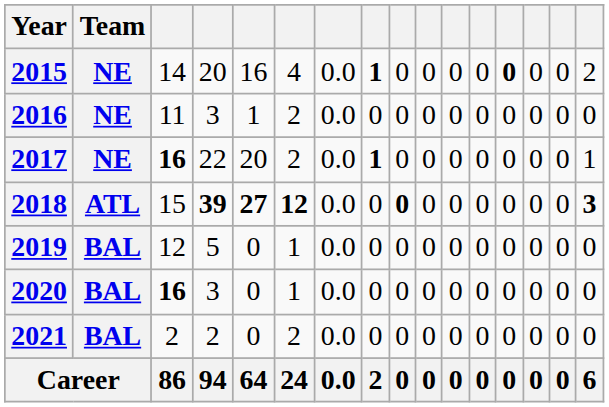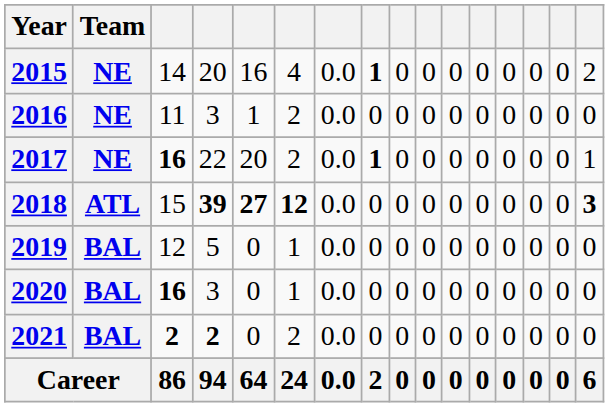(509, 70) bold -> (509, 70) normal
(402, 203) bold -> (402, 203) normal
(172, 335) normal -> (172, 335) bold
(213, 335) normal -> (213, 335) bold
